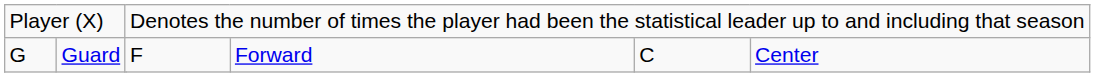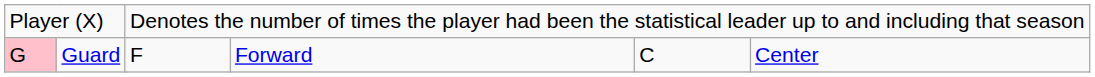(18, 54) no background -> (18, 54) pink background
